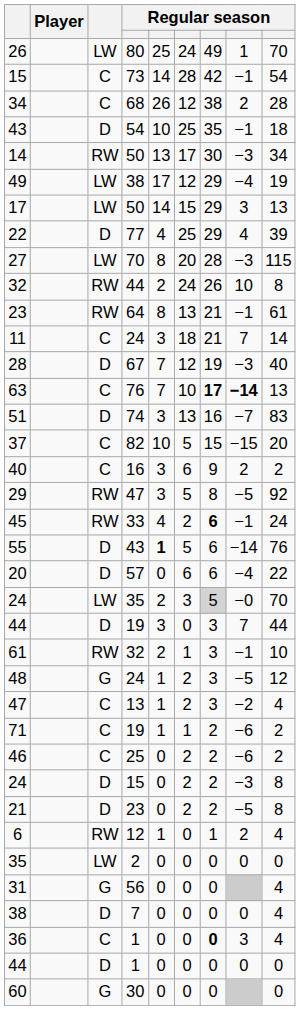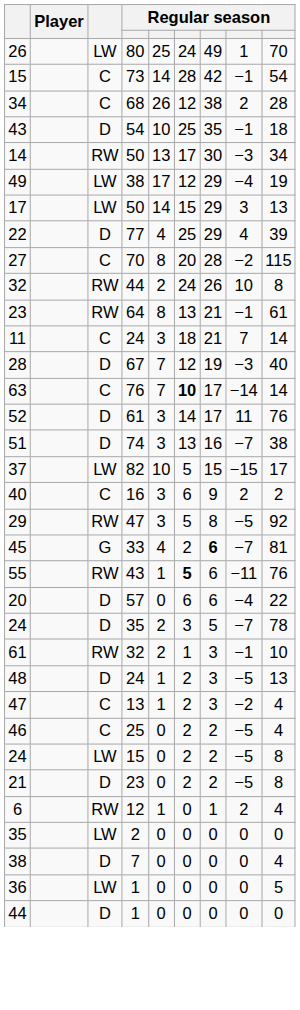(105, 260) LW -> (105, 260) C
(244, 260) −3 -> (244, 260) −2
(187, 391) normal -> (187, 391) bold
(213, 391) bold -> (213, 391) normal
(244, 391) bold -> (244, 391) normal
(278, 391) 13 -> (278, 391) 14
+ row: (17, 417)
(278, 417) 83 -> (278, 443) 38
(105, 443) C -> (105, 469) LW
(278, 443) 20 -> (278, 469) 17
(105, 521) RW -> (105, 547) G
(244, 521) −1 -> (244, 547) −7
(278, 521) 24 -> (278, 547) 81
(105, 547) D -> (105, 574) RW
(161, 547) bold -> (161, 574) normal
(187, 547) normal -> (187, 574) bold
(244, 547) −14 -> (244, 574) −11
(105, 600) LW -> (105, 626) D
(213, 600) lightgrey background -> (213, 626) no background
(244, 600) −0 -> (244, 626) −7
(278, 600) 70 -> (278, 626) 78
- row: (17, 626)
(105, 678) G -> (105, 678) D
(278, 678) 12 -> (278, 678) 13
- row: (17, 730)
(244, 756) −6 -> (244, 730) −5
(278, 756) 2 -> (278, 730) 4
(105, 783) D -> (105, 756) LW
(244, 783) −3 -> (244, 756) −5
- row: (17, 887)
(105, 939) C -> (105, 887) LW
(213, 939) bold -> (213, 887) normal
(244, 939) 3 -> (244, 887) 0
(278, 939) 4 -> (278, 887) 5
- row: (17, 992)
